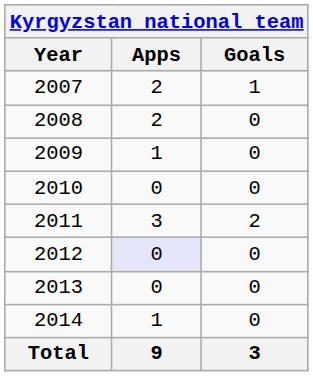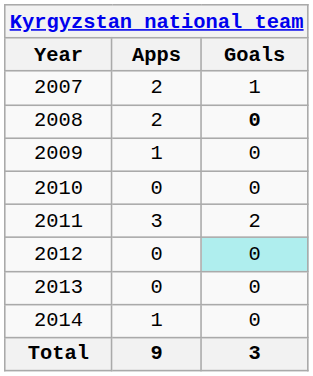(255, 121) normal -> (255, 121) bold
(157, 254) lavender background -> (157, 254) no background
(255, 254) no background -> (255, 254) paleturquoise background
